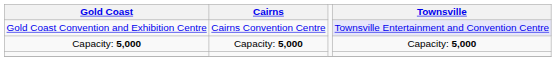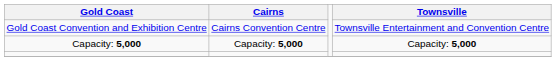(442, 28) lavender background -> (442, 28) no background
